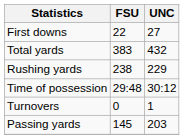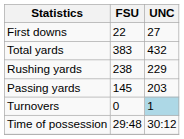rows swapped: (44, 124) <-> (57, 87)
(151, 106) no background -> (151, 106) lightblue background
